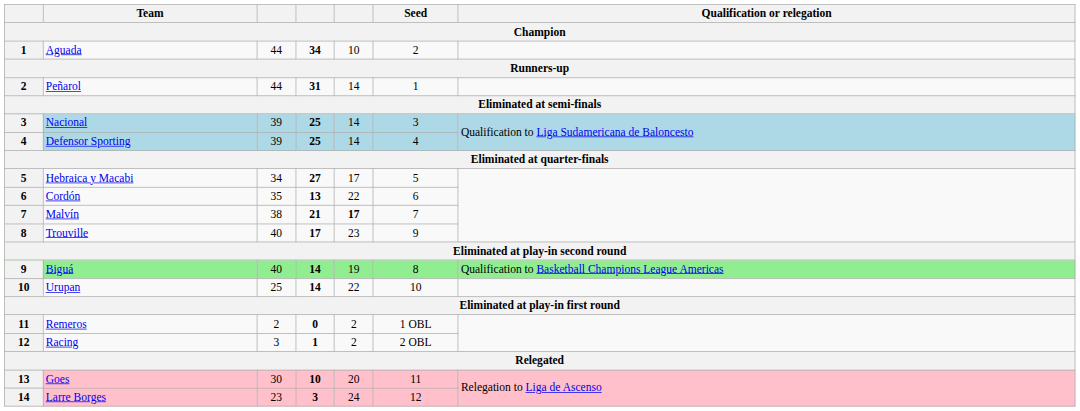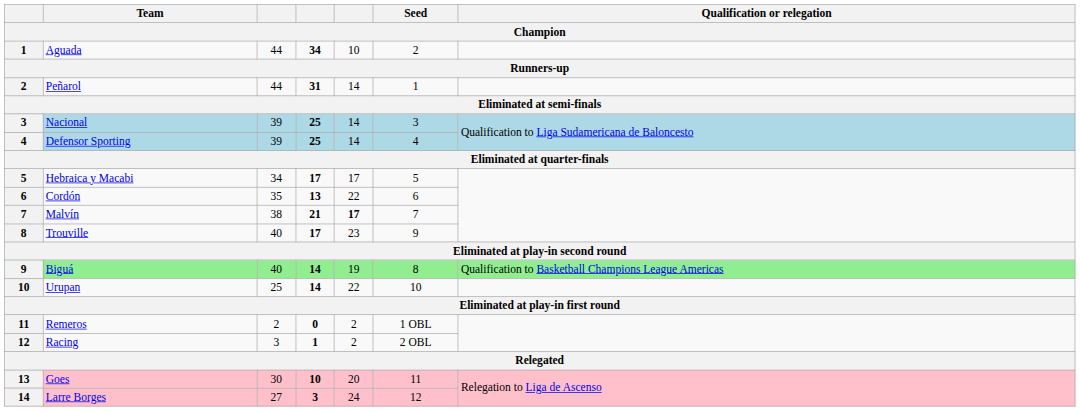(315, 178) 27 -> (315, 178) 17
(276, 397) 23 -> (276, 397) 27
